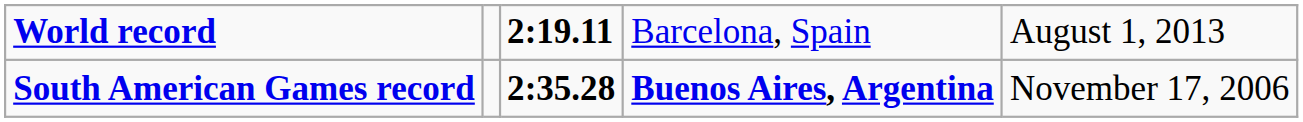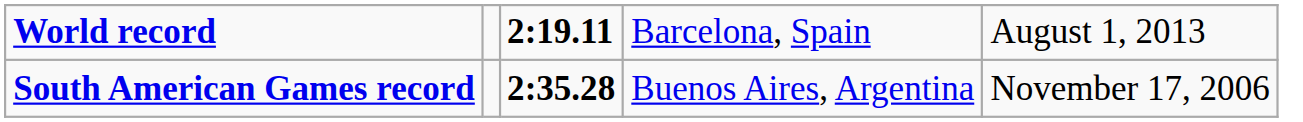(813, 87) bold -> (803, 87) normal
